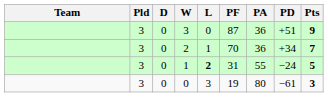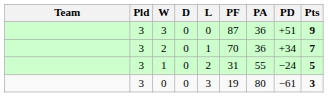columns swapped: (186, 13) <-> (164, 13)
(208, 65) bold -> (208, 65) normal
